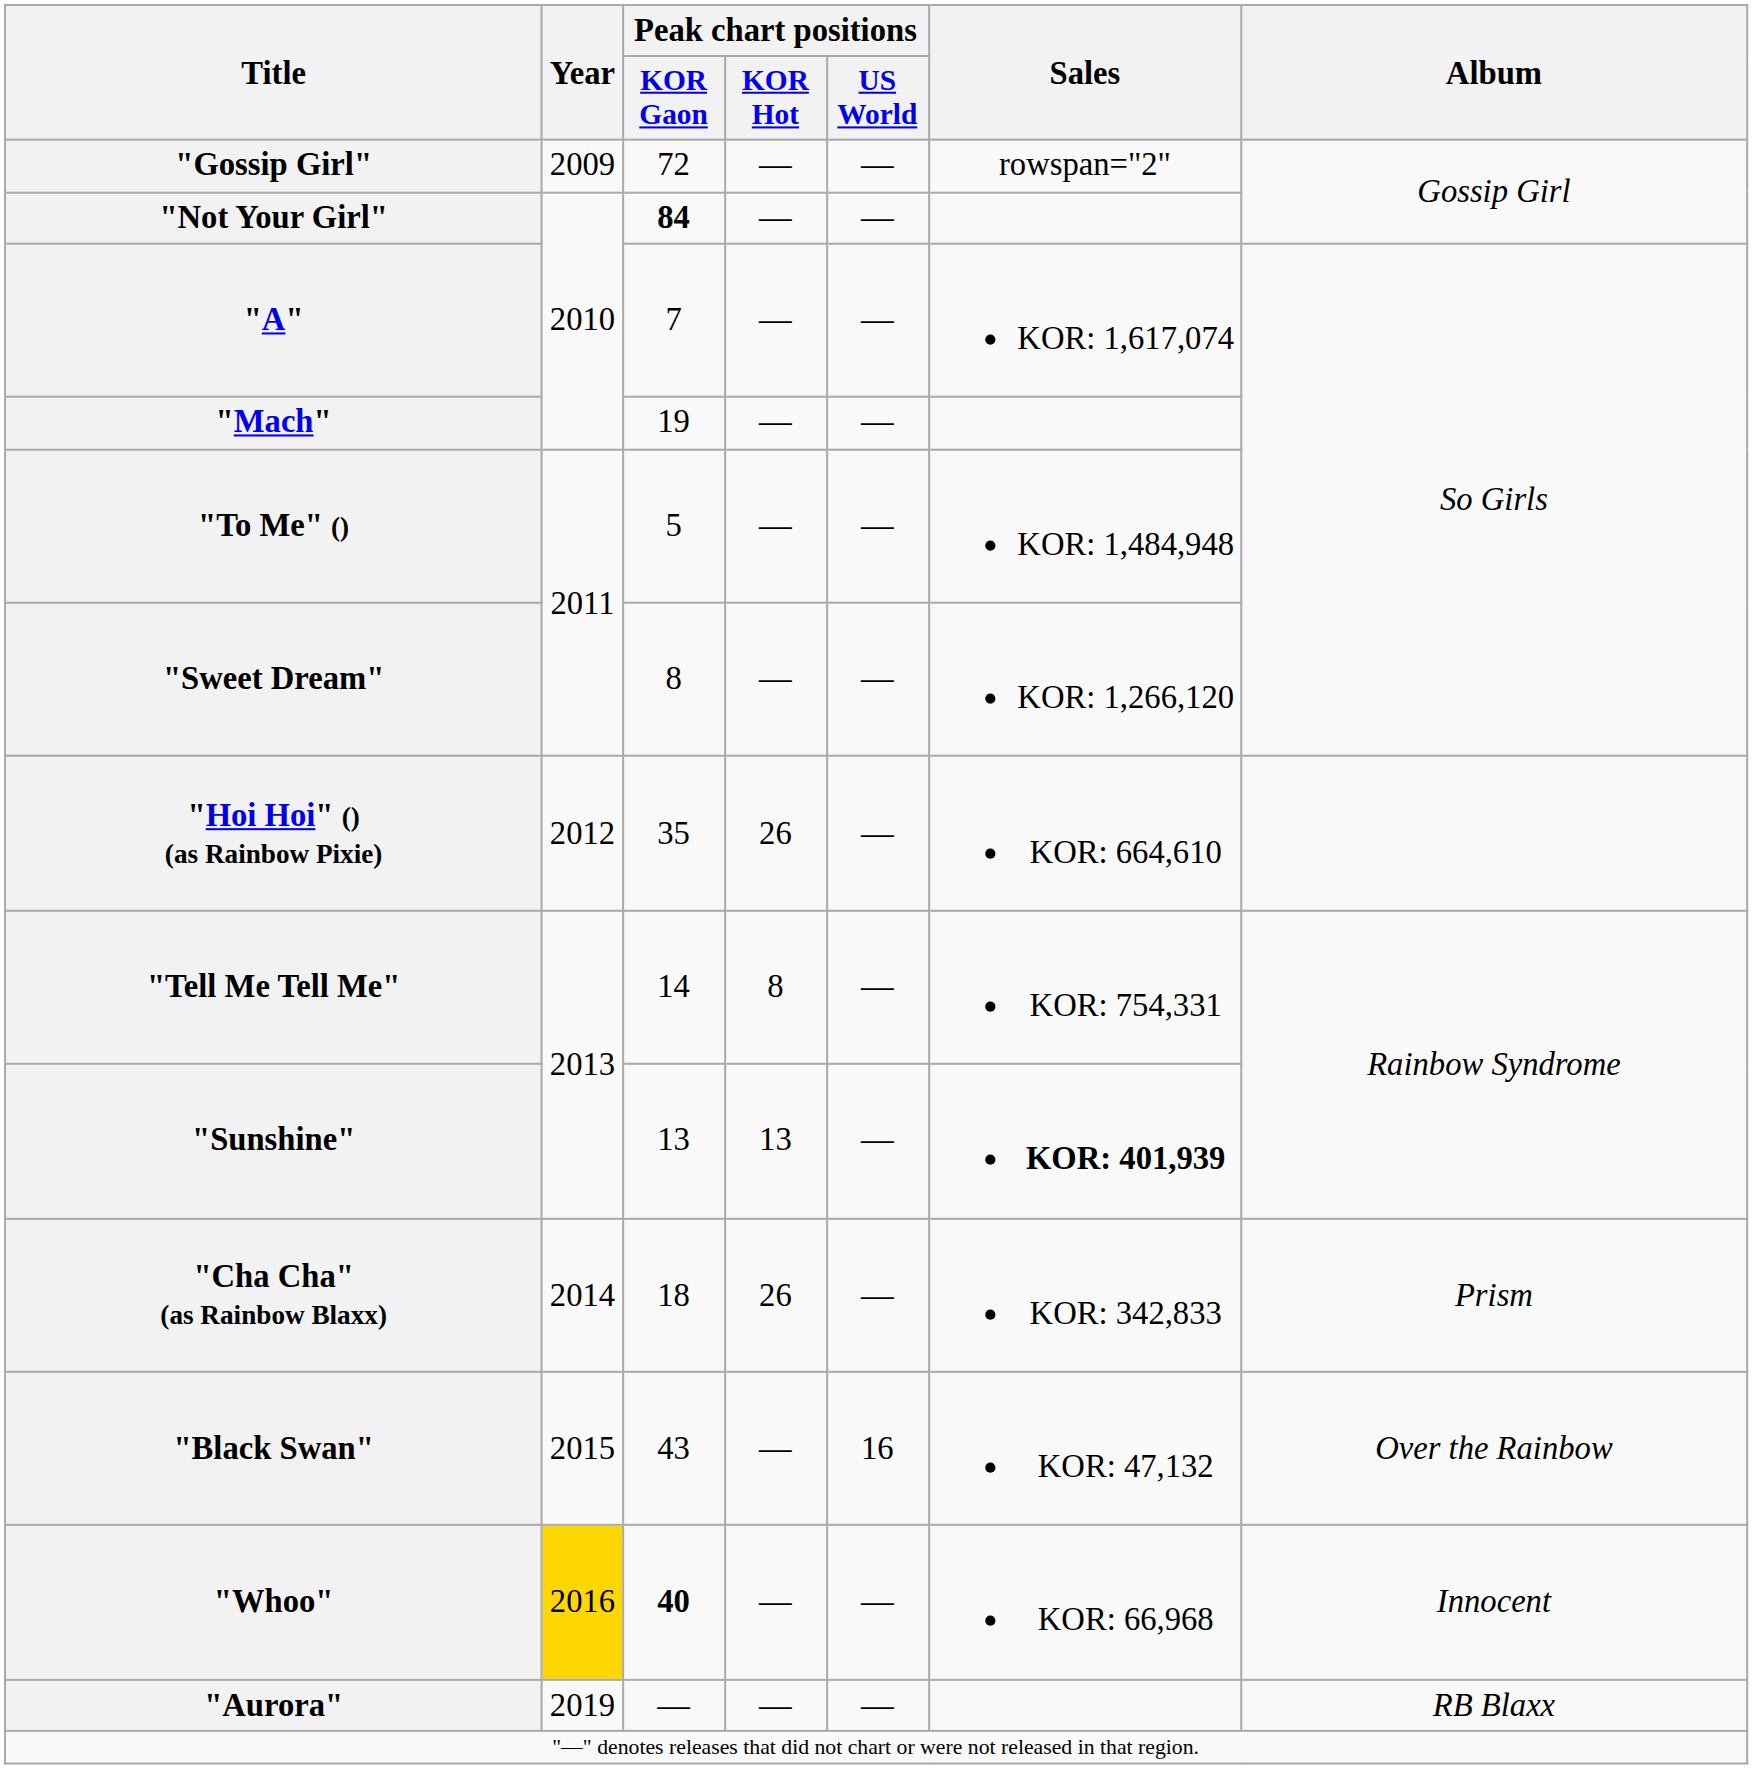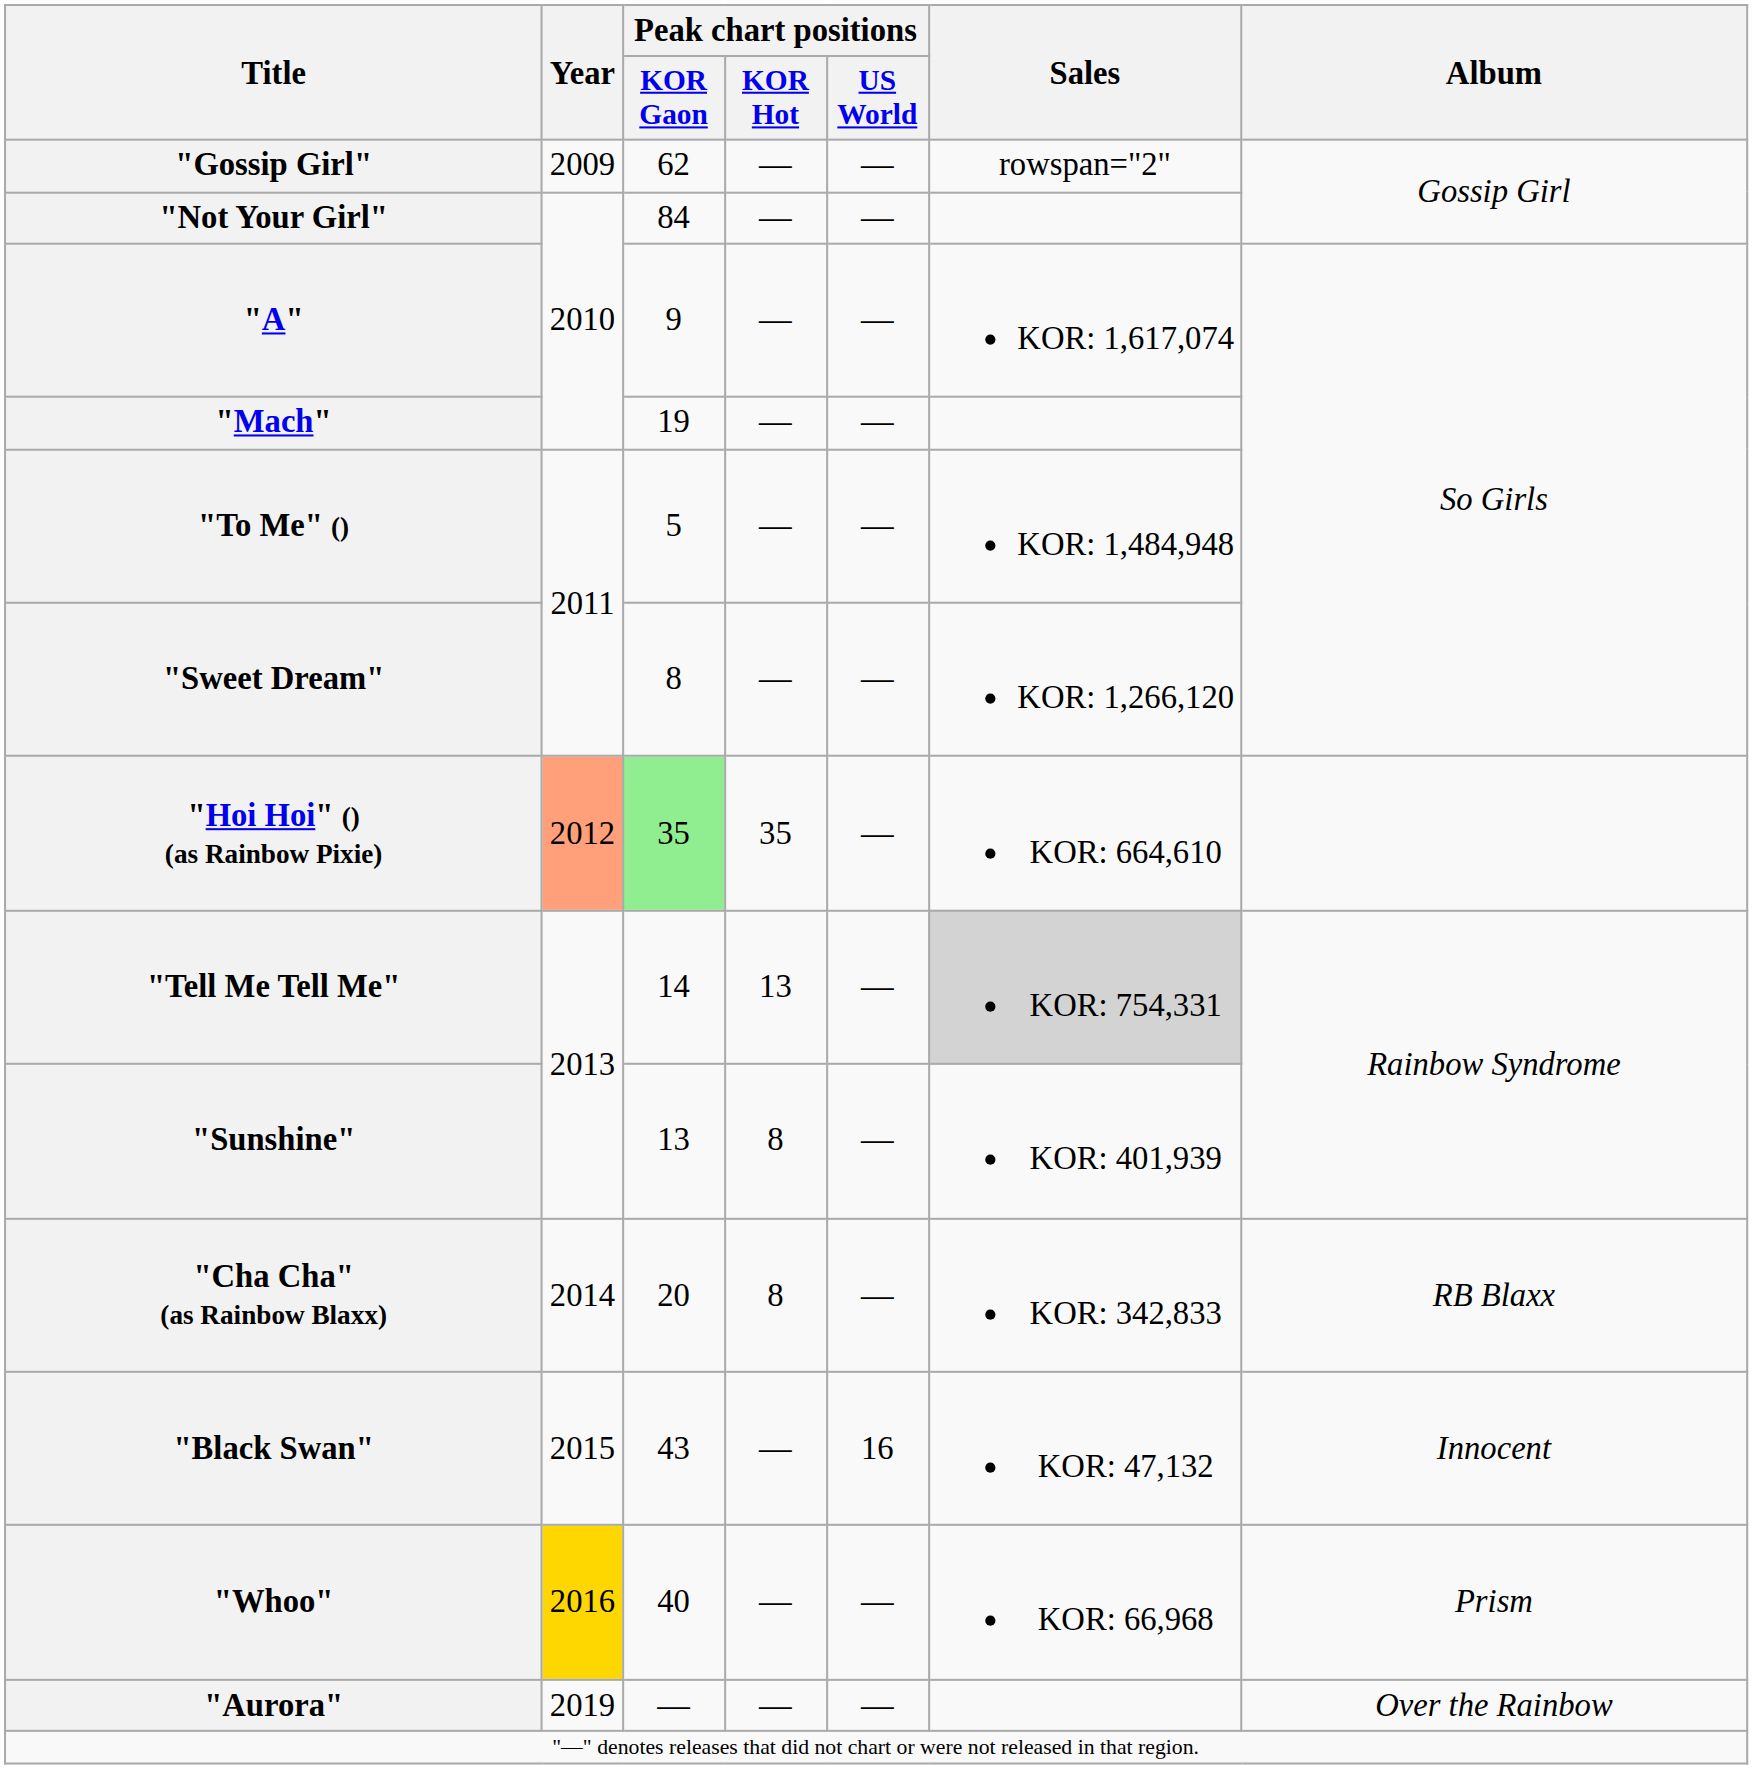(674, 165) 72 -> (674, 165) 62
(674, 217) bold -> (674, 217) normal
(674, 319) 7 -> (674, 319) 9
(582, 832) no background -> (582, 832) lightsalmon background
(674, 832) no background -> (674, 832) lightgreen background
(775, 832) 26 -> (775, 832) 35
(775, 986) 8 -> (775, 986) 13
(1085, 1006) no background -> (1085, 1006) lightgrey background
(775, 1140) 13 -> (775, 1140) 8
(1085, 1159) bold -> (1085, 1159) normal
(674, 1294) 18 -> (674, 1294) 20
(775, 1294) 26 -> (775, 1294) 8
(1494, 1294) Prism -> (1494, 1294) RB Blaxx
(1494, 1447) Over the Rainbow -> (1494, 1447) Innocent
(674, 1601) bold -> (674, 1601) normal
(1494, 1601) Innocent -> (1494, 1601) Prism
(1494, 1704) RB Blaxx -> (1494, 1704) Over the Rainbow
